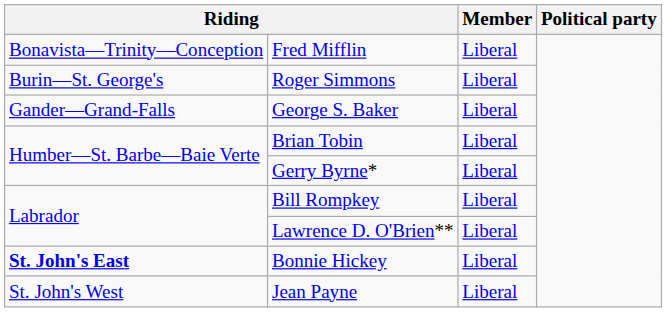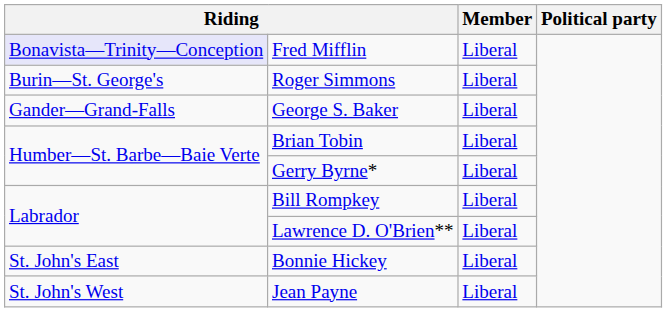(136, 49) no background -> (136, 49) lavender background
(69, 261) bold -> (64, 261) normal
